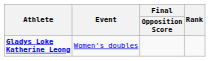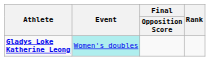(106, 45) no background -> (106, 45) paleturquoise background
